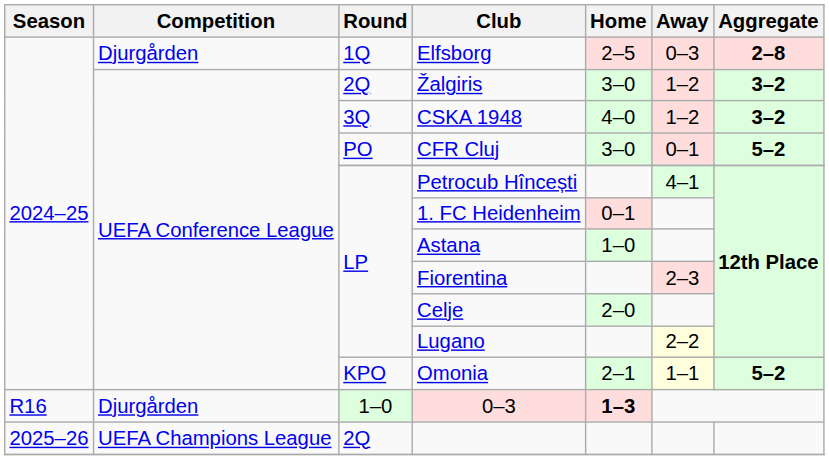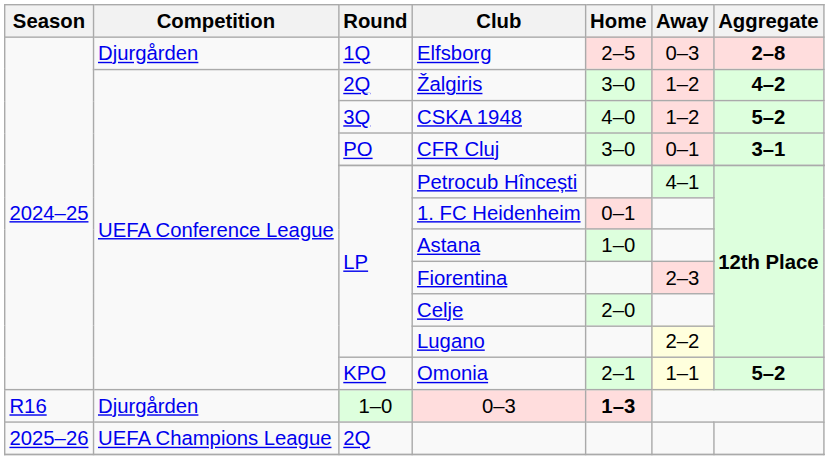(768, 85) 3–2 -> (768, 85) 4–2
(768, 117) 3–2 -> (768, 117) 5–2
(768, 149) 5–2 -> (768, 149) 3–1
